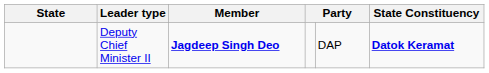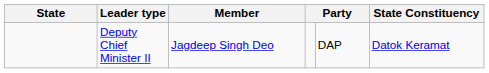(225, 45) bold -> (222, 45) normal
(413, 45) bold -> (411, 45) normal
